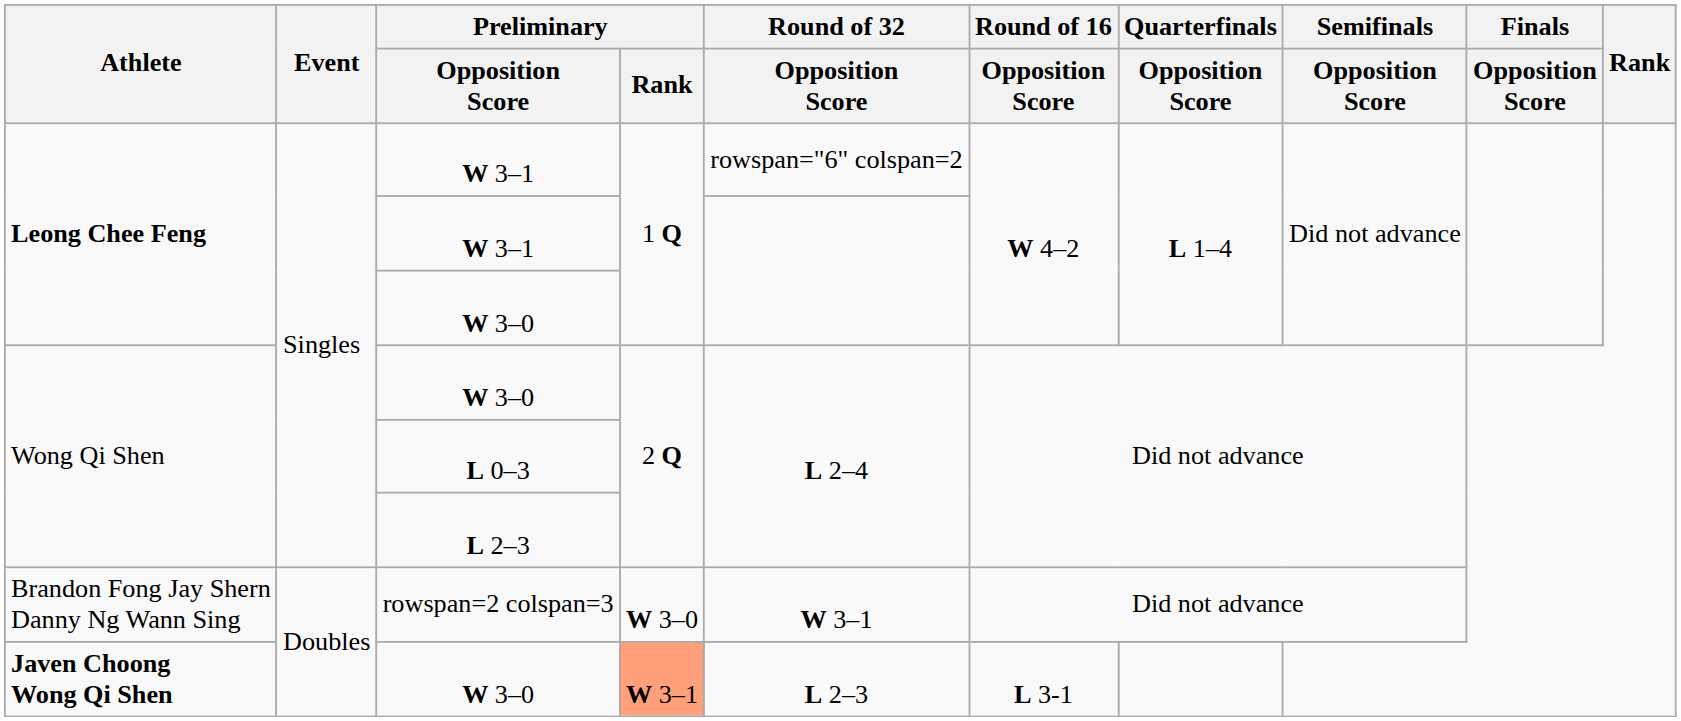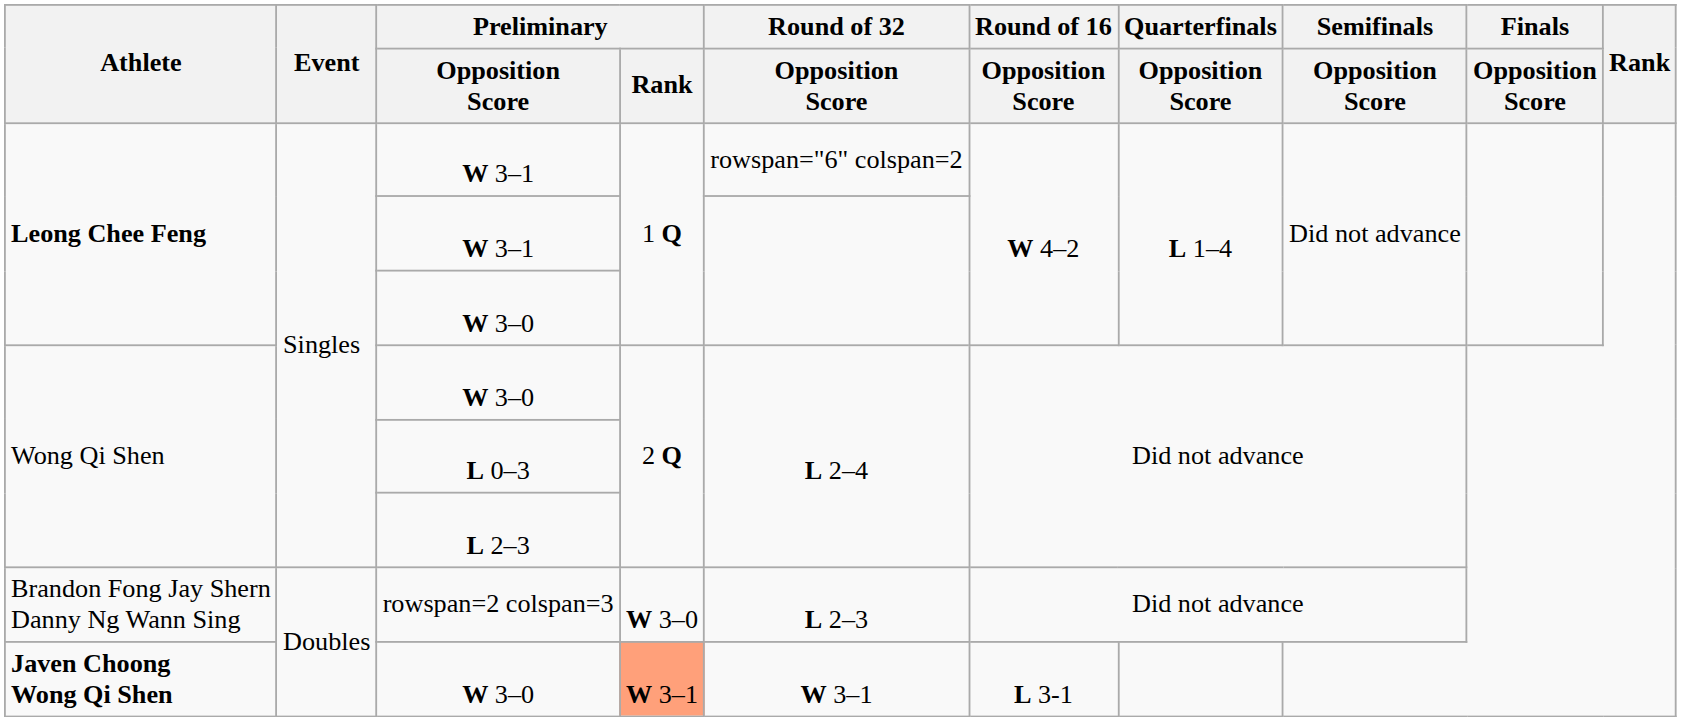(836, 619) W 3–1 -> (836, 619) L 2–3
(836, 693) L 2–3 -> (836, 693) W 3–1
